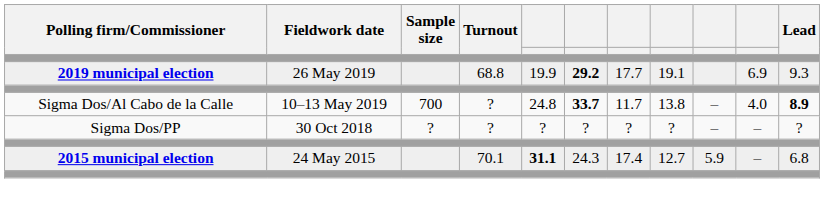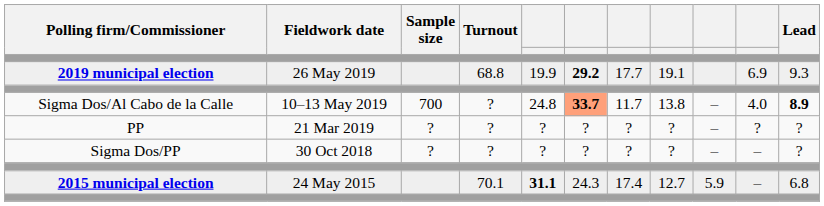(586, 104) no background -> (586, 104) lightsalmon background
+ row: (136, 127)
